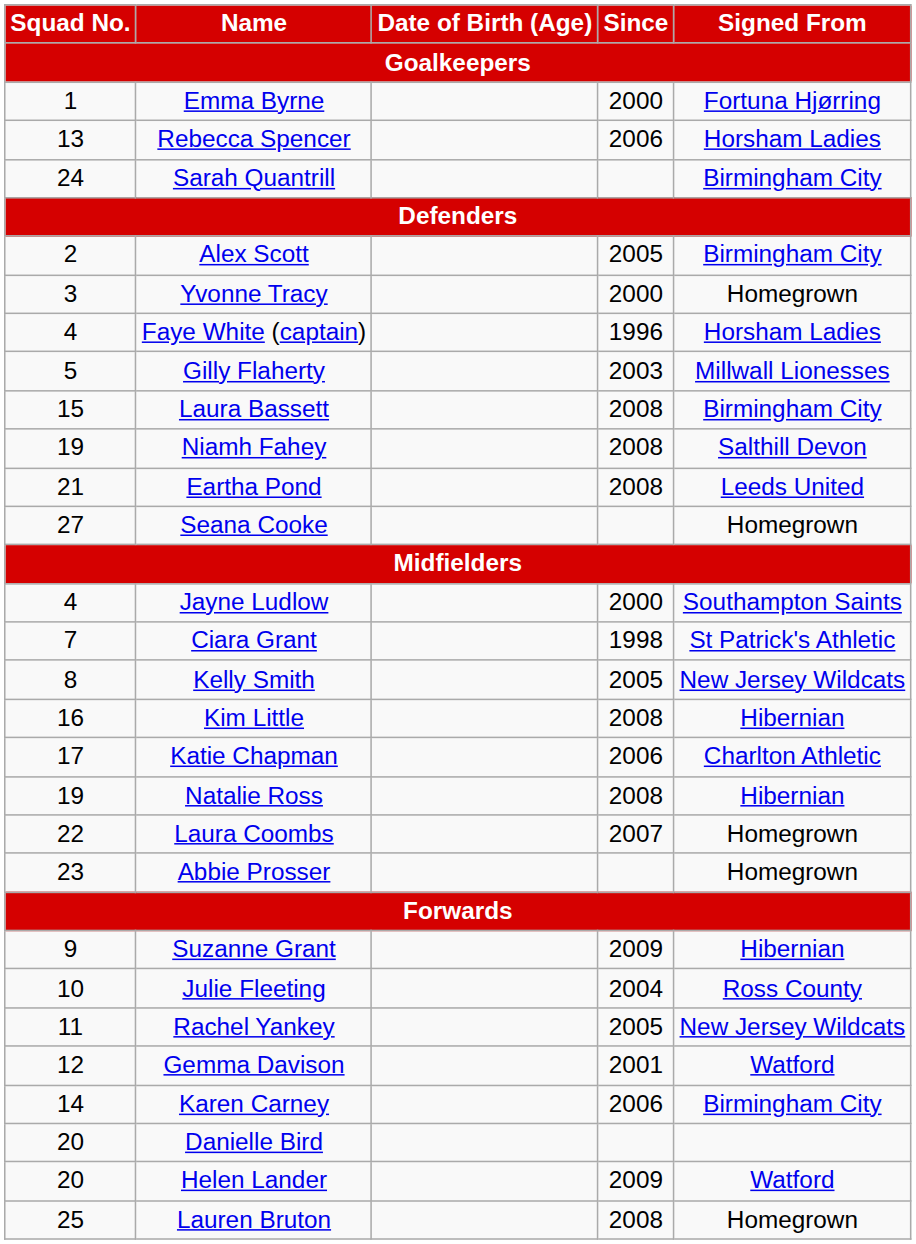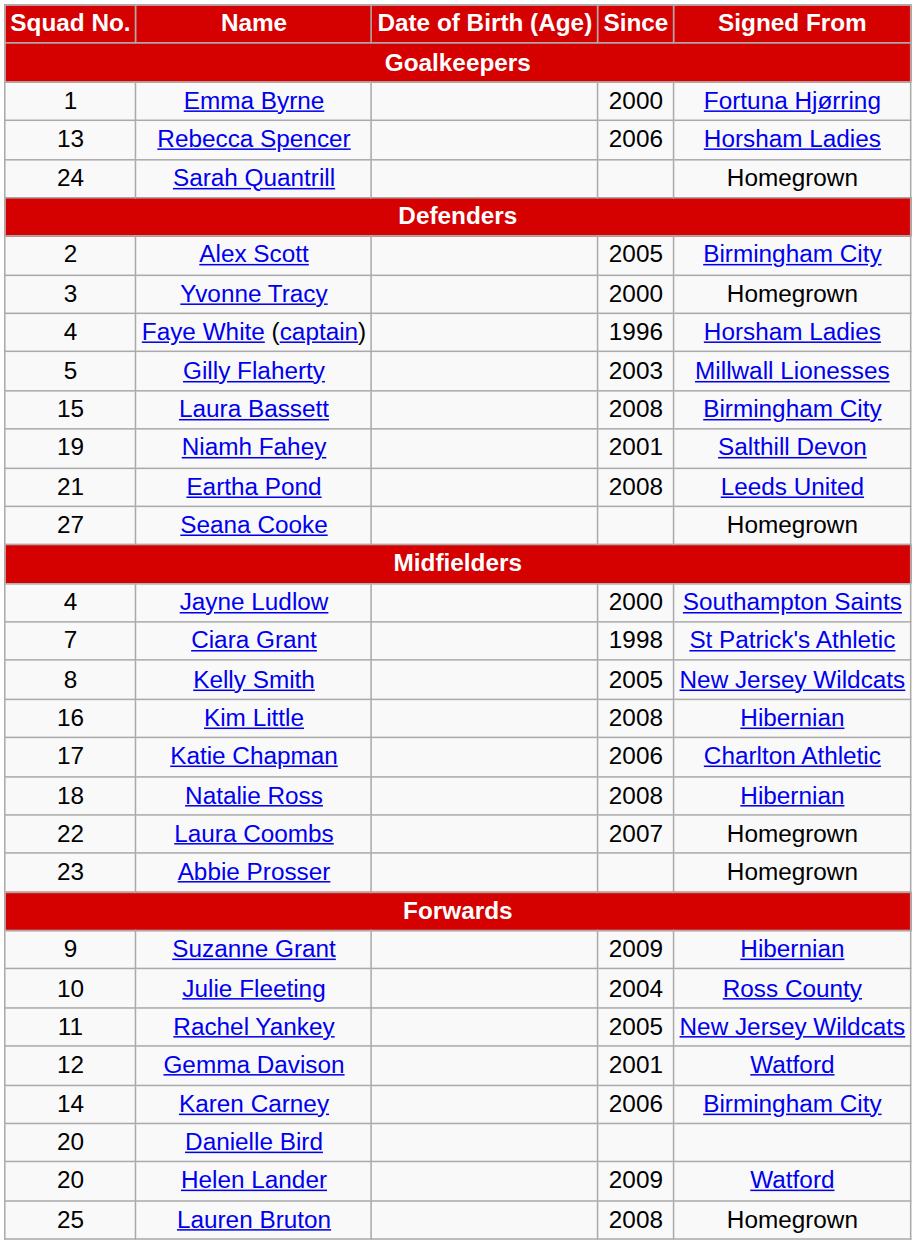(792, 178) Birmingham City -> (792, 178) Homegrown
(636, 448) 2008 -> (636, 448) 2001
(70, 795) 19 -> (70, 795) 18
